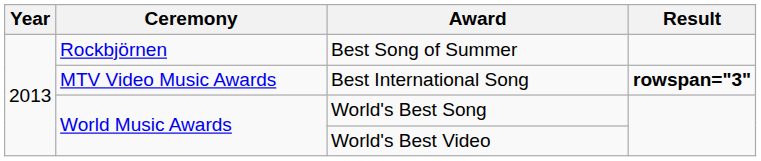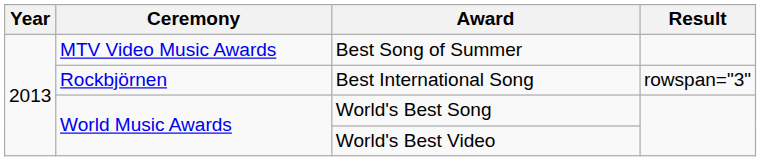(114, 49) Rockbjörnen -> (168, 49) MTV Video Music Awards
(168, 79) MTV Video Music Awards -> (114, 79) Rockbjörnen
(692, 79) bold -> (697, 79) normal
